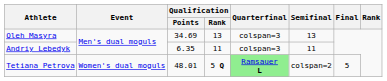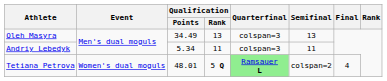(186, 35) 34.69 -> (186, 35) 34.49
(186, 48) 6.35 -> (186, 48) 5.34
(347, 65) 5 -> (347, 65) 4
